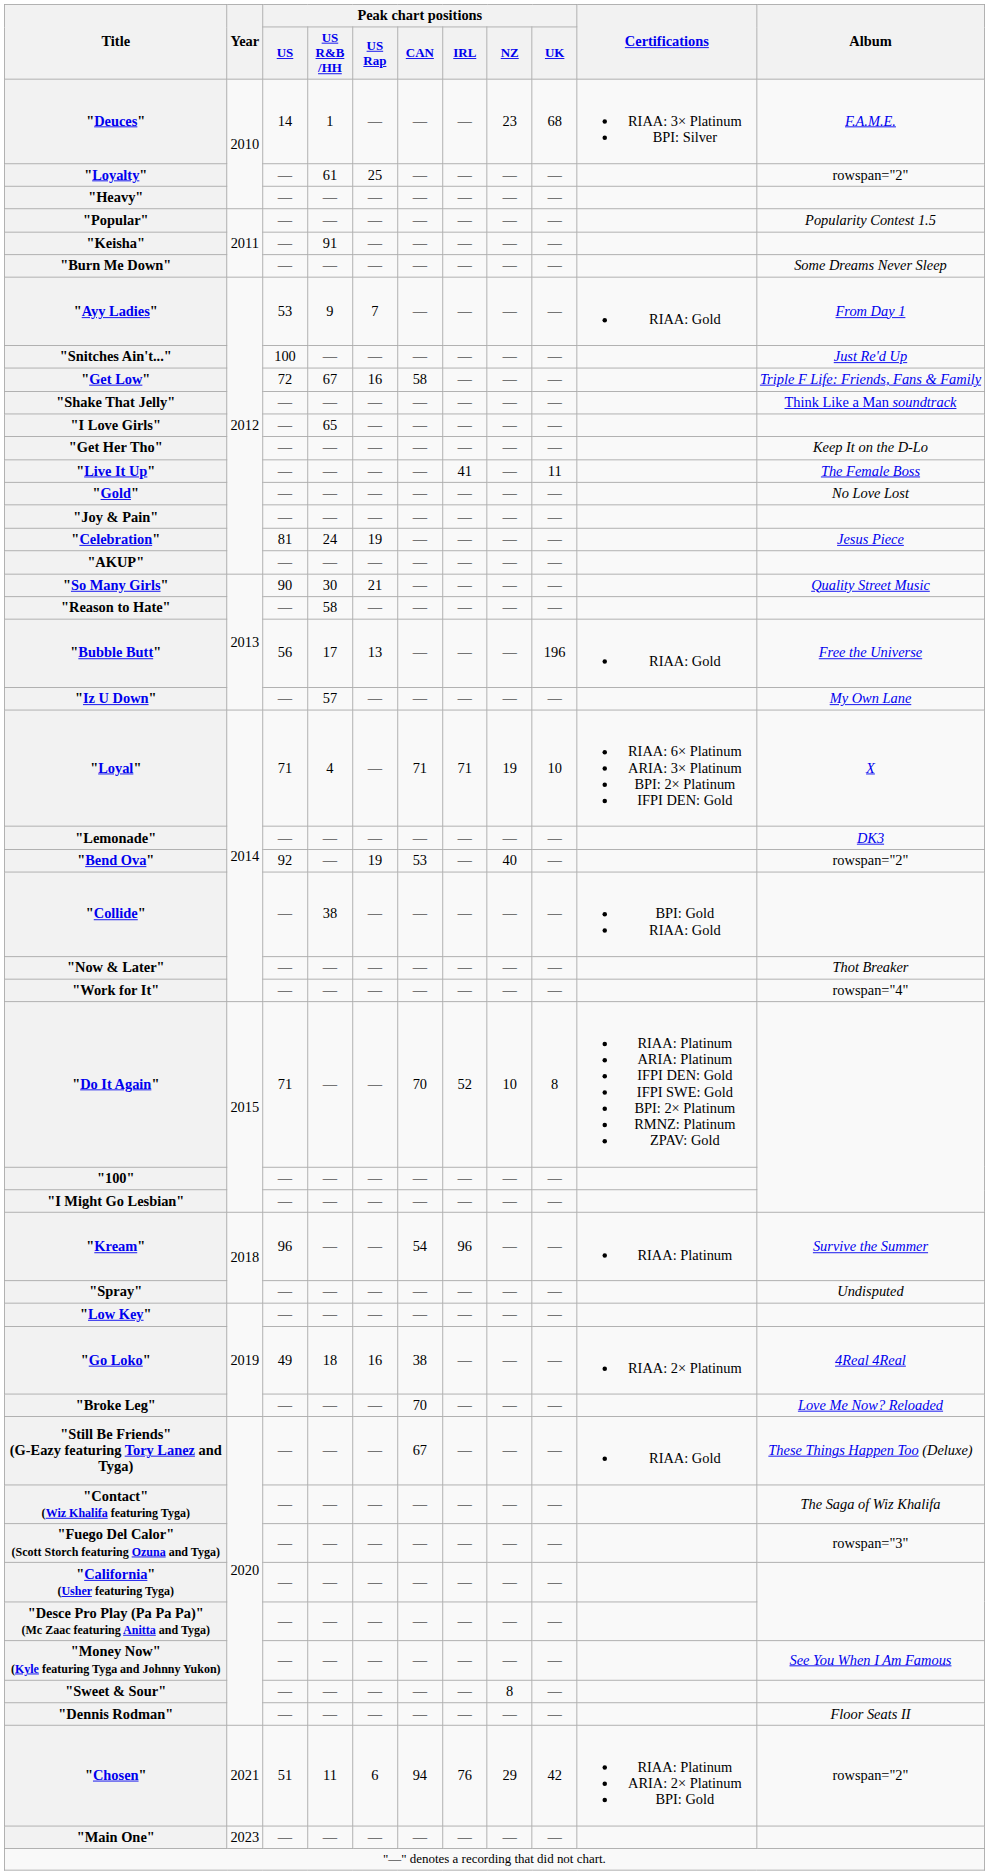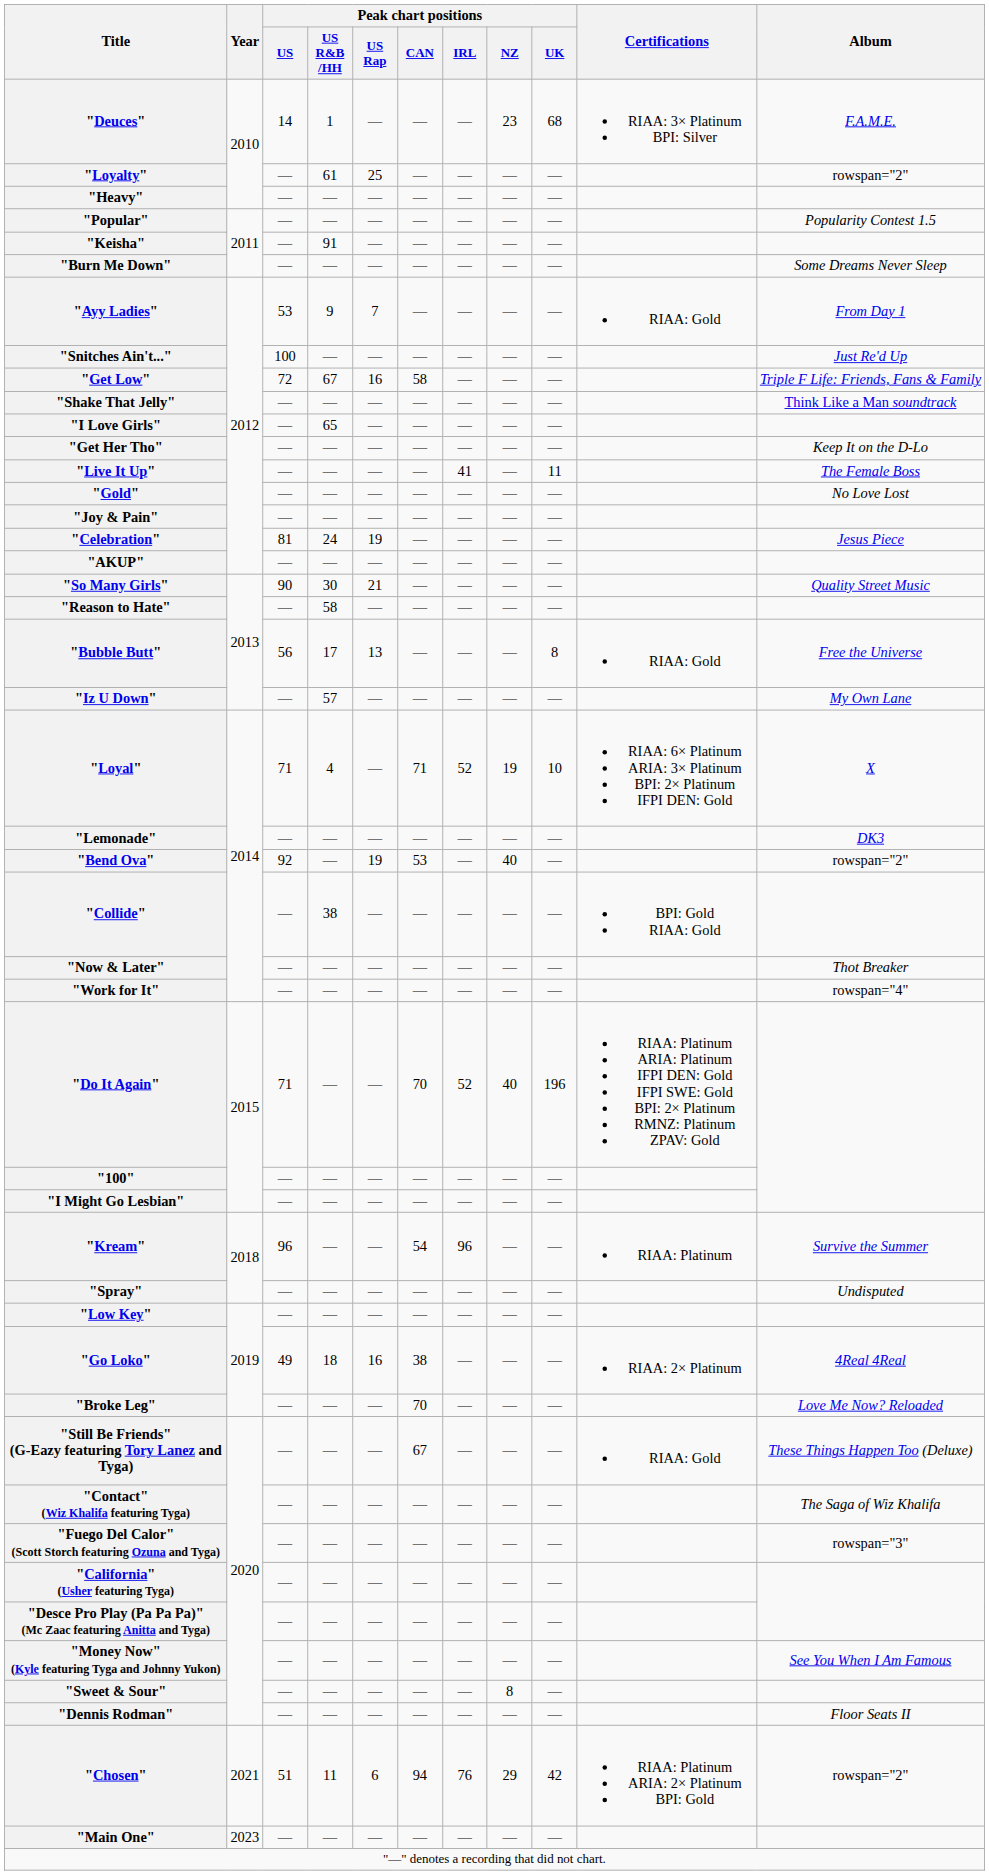(555, 653) 196 -> (555, 653) 8
(465, 768) 71 -> (465, 768) 52
(510, 1084) 10 -> (510, 1084) 40
(555, 1084) 8 -> (555, 1084) 196
